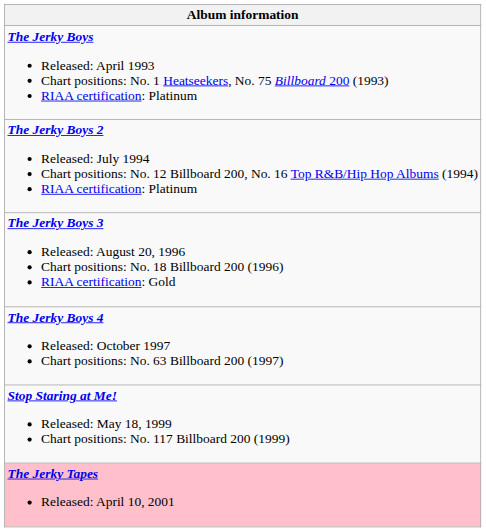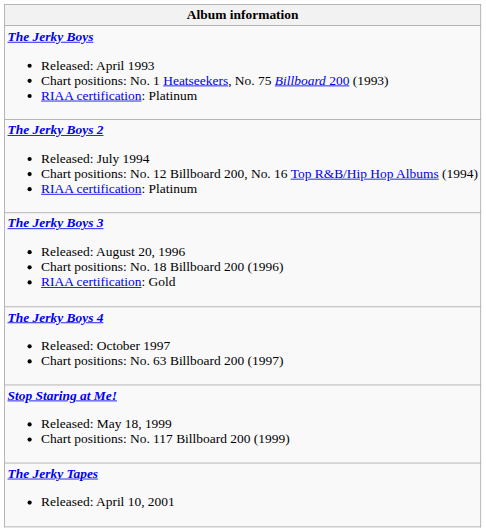(243, 488) pink background -> (243, 488) no background
